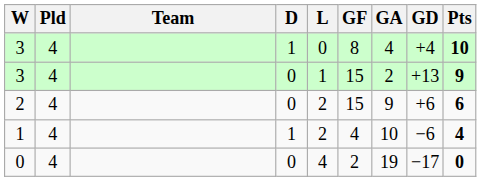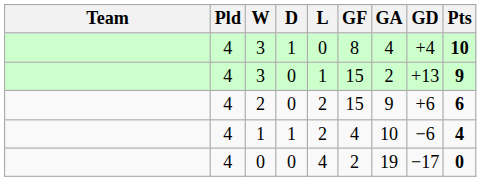columns swapped: (173, 18) <-> (20, 18)
